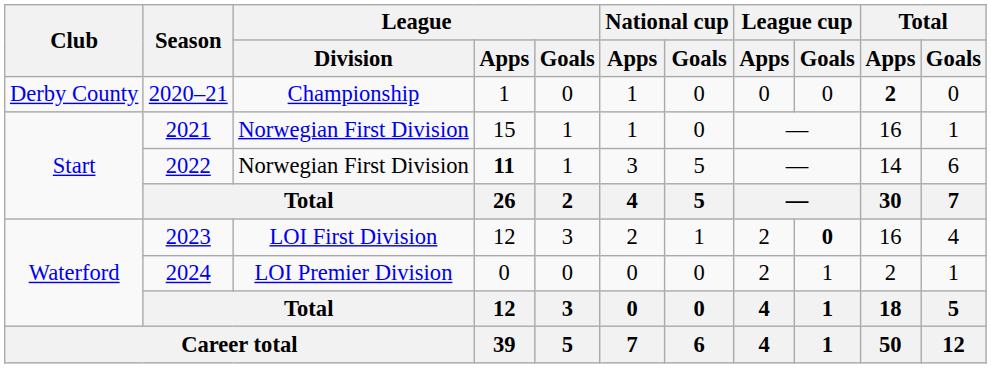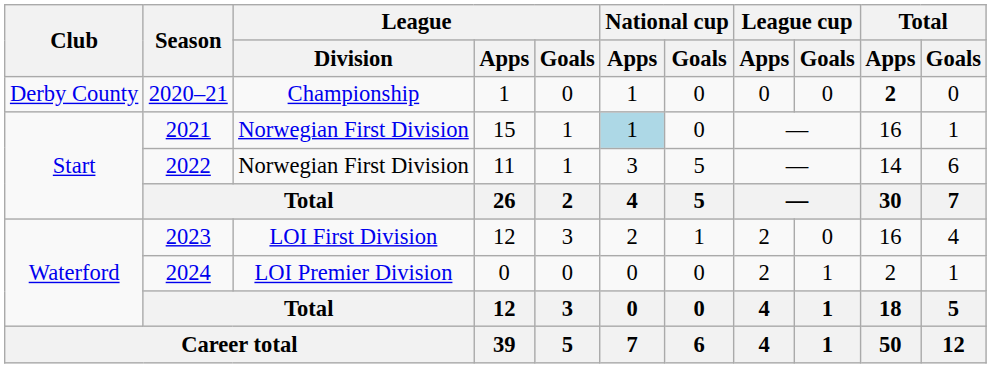(632, 129) no background -> (632, 129) lightblue background
(504, 165) bold -> (504, 165) normal
(827, 237) bold -> (827, 237) normal
